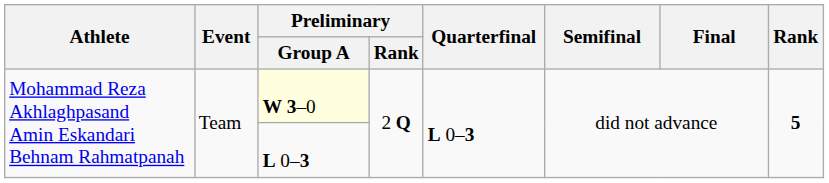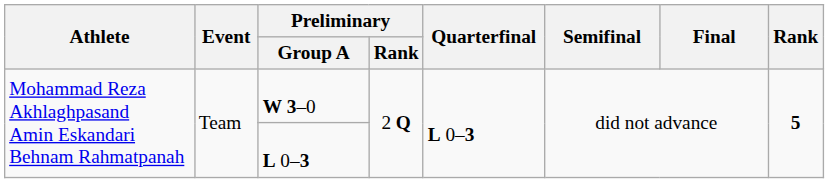(289, 107) lightyellow background -> (289, 107) no background
